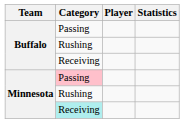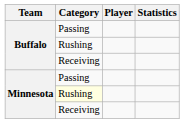(74, 77) pink background -> (74, 77) no background
(75, 94) no background -> (75, 94) lightyellow background
(79, 110) paleturquoise background -> (79, 110) no background
